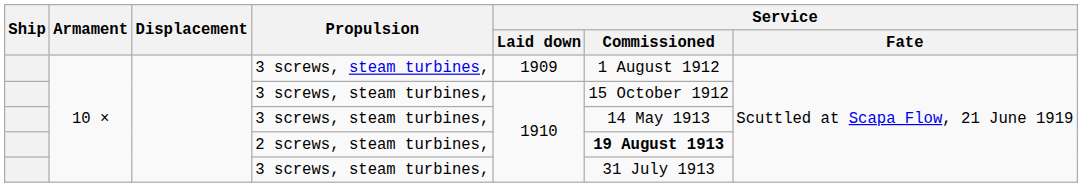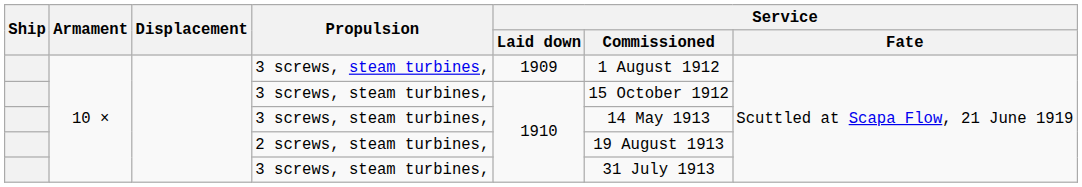(659, 144) bold -> (659, 144) normal
